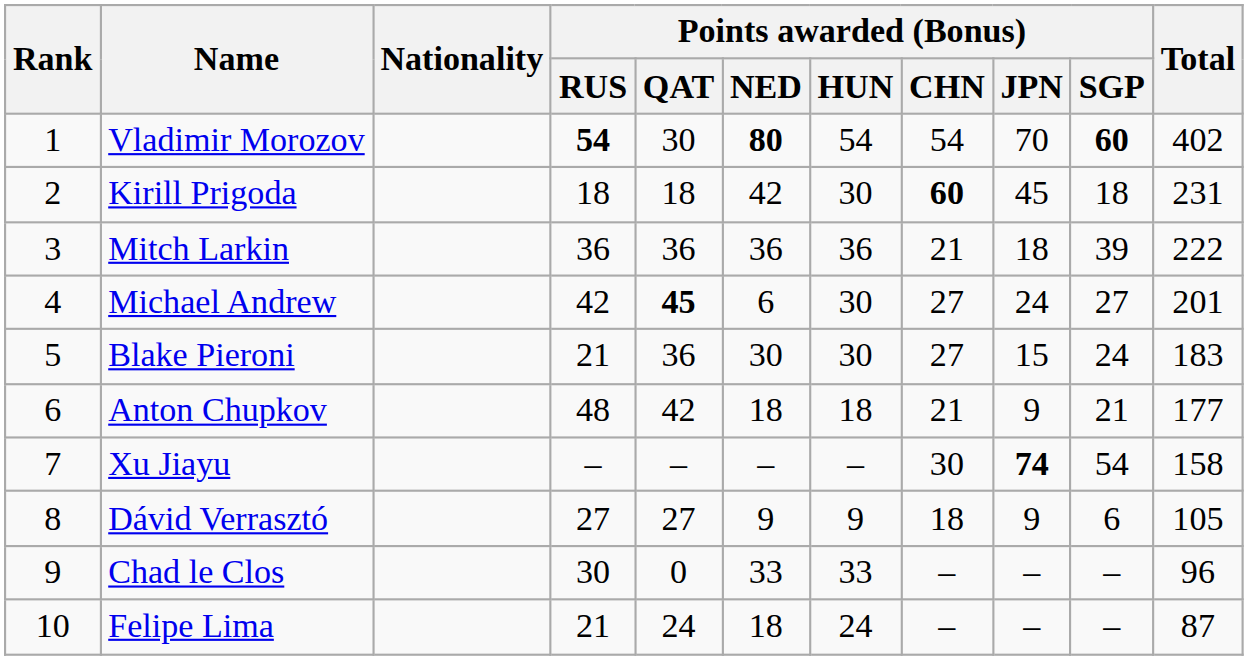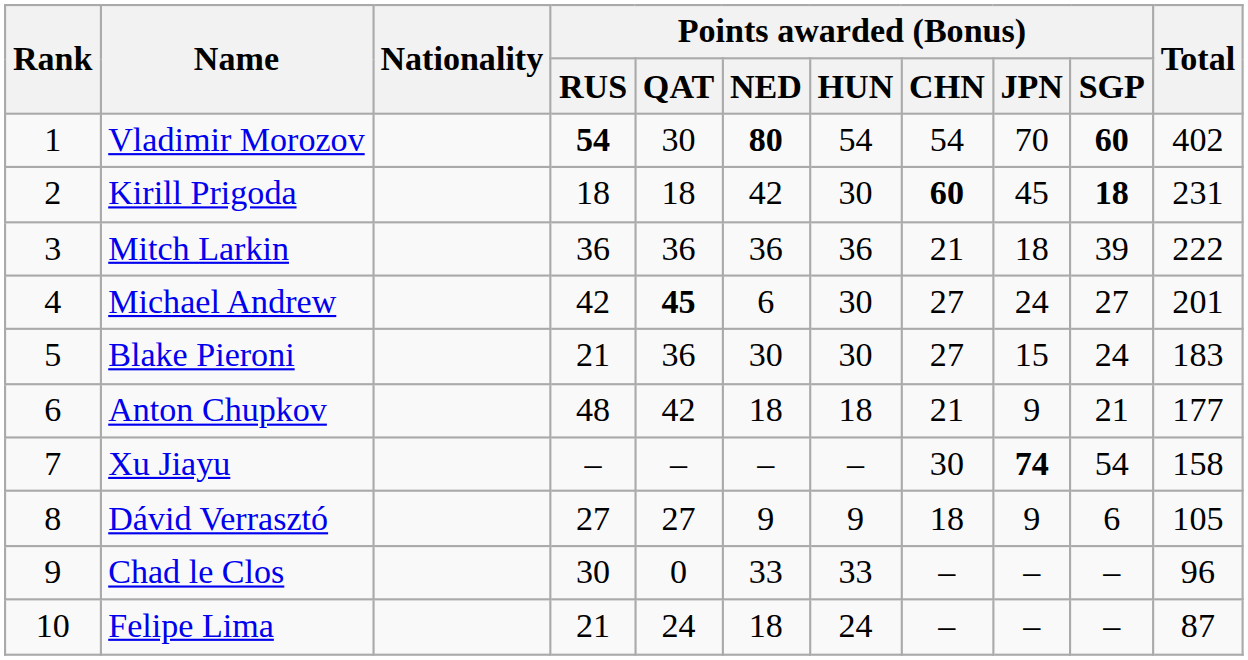(1112, 193) normal -> (1112, 193) bold
